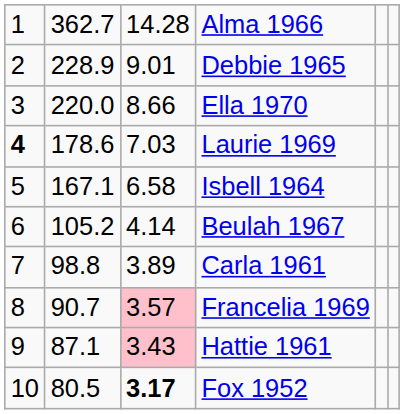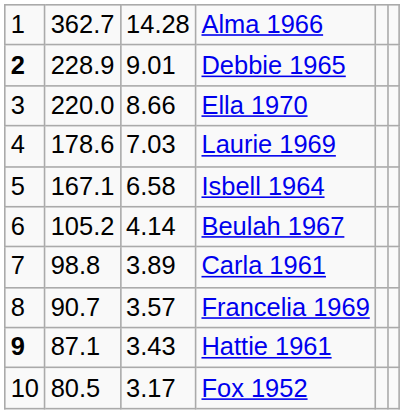(18, 65) normal -> (18, 65) bold
(18, 145) bold -> (18, 145) normal
(151, 307) pink background -> (151, 307) no background
(18, 347) normal -> (18, 347) bold
(151, 347) pink background -> (151, 347) no background
(151, 387) bold -> (151, 387) normal
